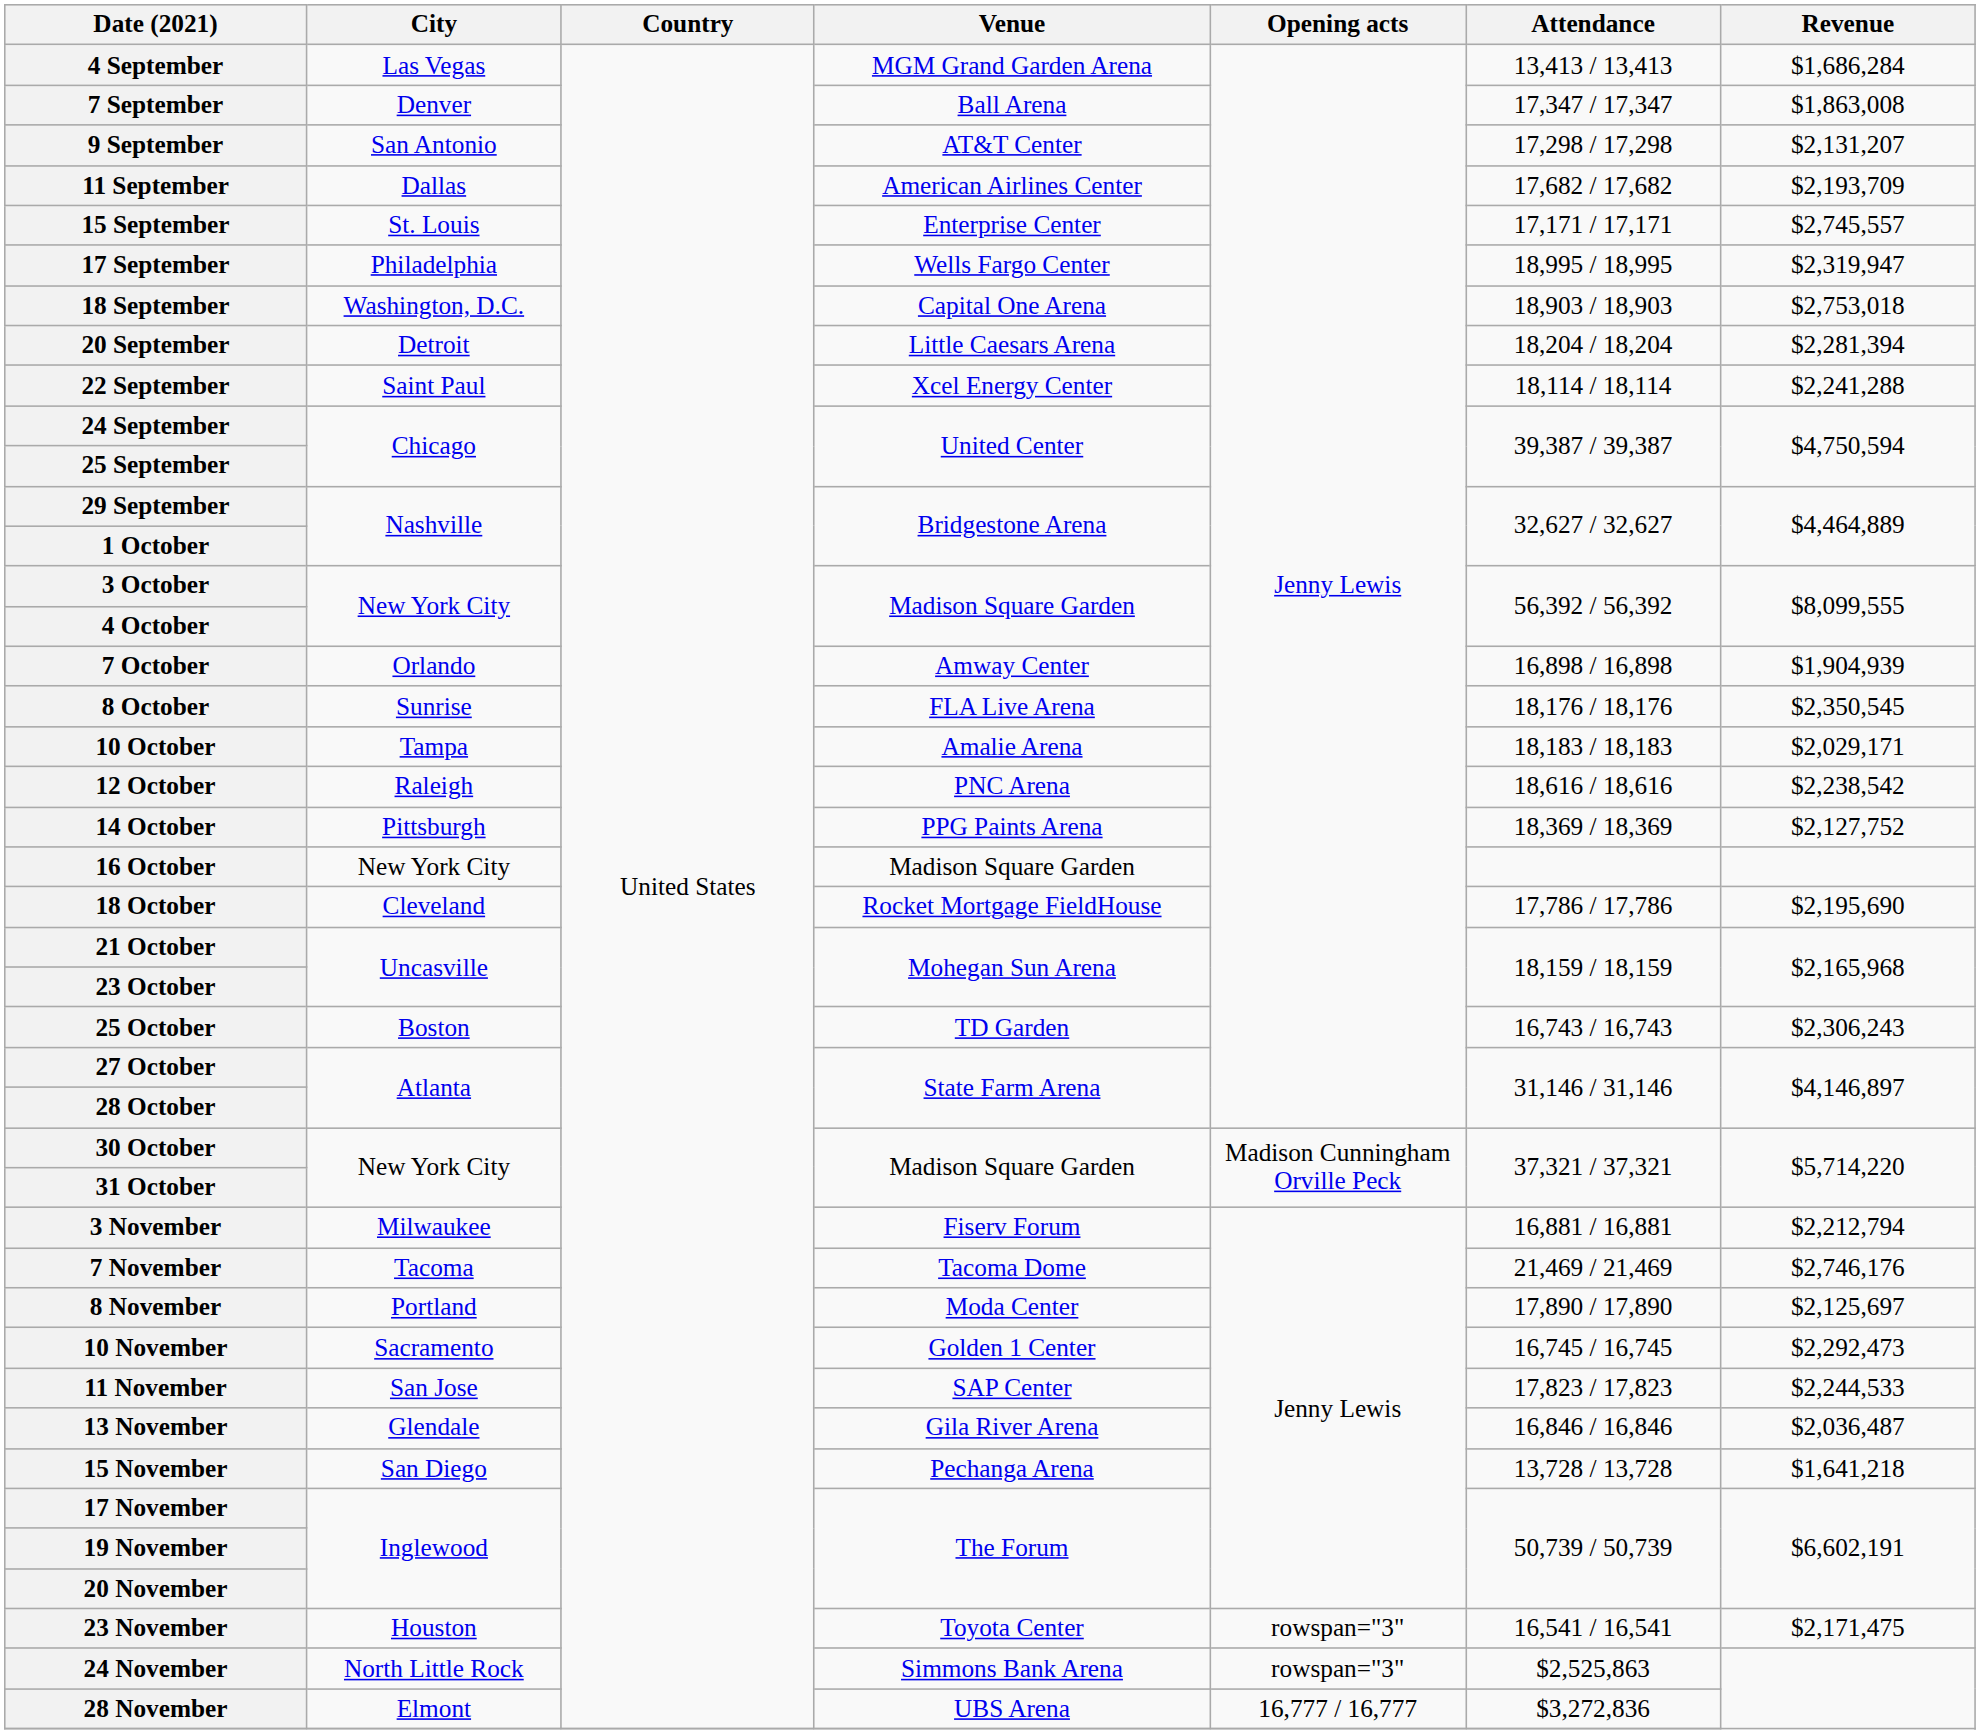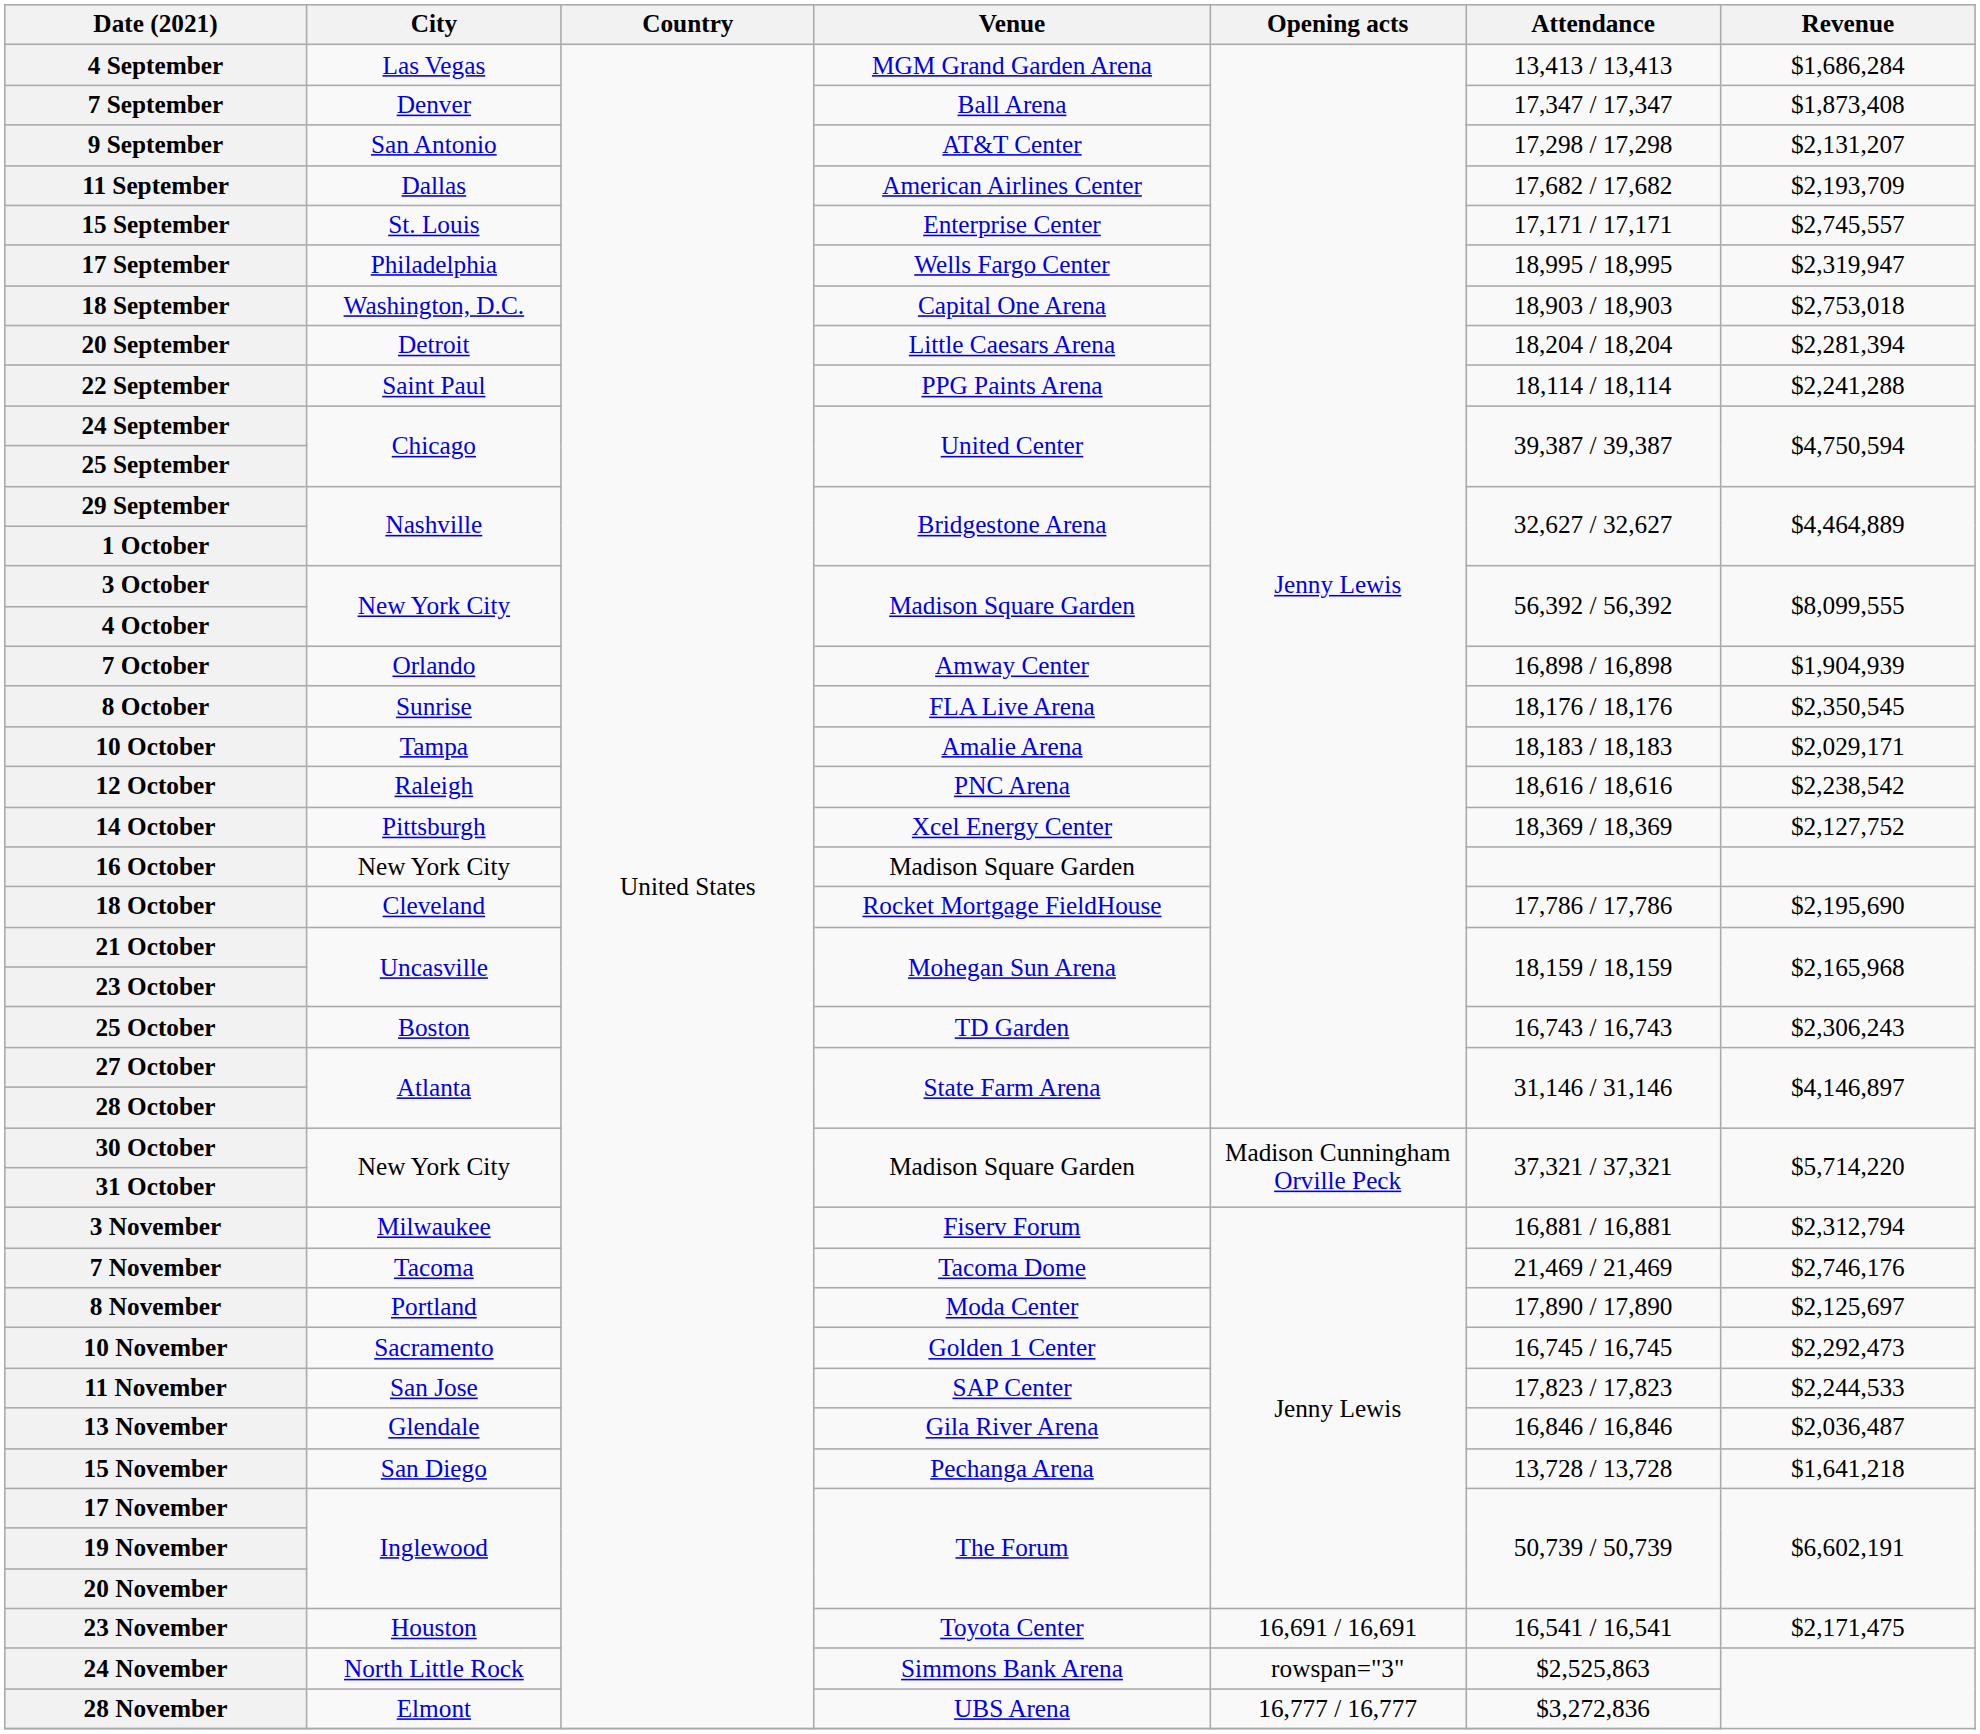(1848, 104) $1,863,008 -> (1848, 104) $1,873,408
(1012, 385) Xcel Energy Center -> (1012, 385) PPG Paints Arena
(1012, 826) PPG Paints Arena -> (1012, 826) Xcel Energy Center
(1848, 1227) $2,212,794 -> (1848, 1227) $2,312,794
(1338, 1628) rowspan="3" -> (1338, 1628) 16,691 / 16,691
